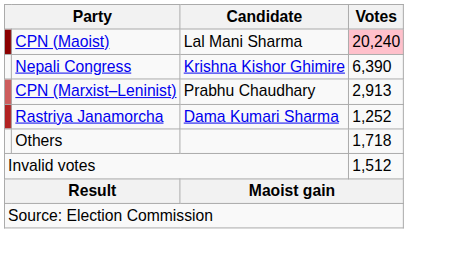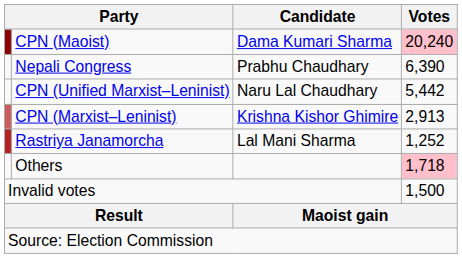(243, 41) Lal Mani Sharma -> (314, 41) Dama Kumari Sharma
(264, 66) Krishna Kishor Ghimire -> (303, 66) Prabhu Chaudhary
+ row: (123, 91)
(250, 91) Prabhu Chaudhary -> (318, 116) Krishna Kishor Ghimire
(261, 116) Dama Kumari Sharma -> (296, 141) Lal Mani Sharma
(372, 141) no background -> (425, 166) pink background
(372, 166) 1,512 -> (425, 191) 1,500
